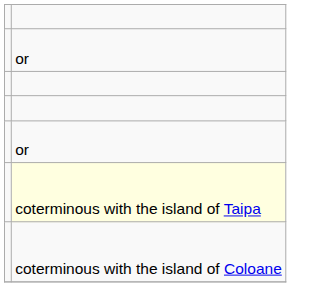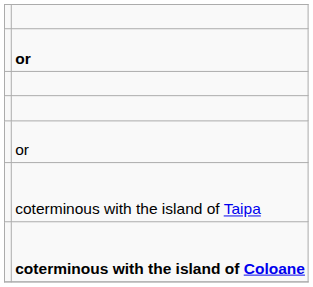(22, 58) normal -> (23, 58) bold
(138, 209) lightyellow background -> (138, 209) no background
(149, 269) normal -> (160, 269) bold
